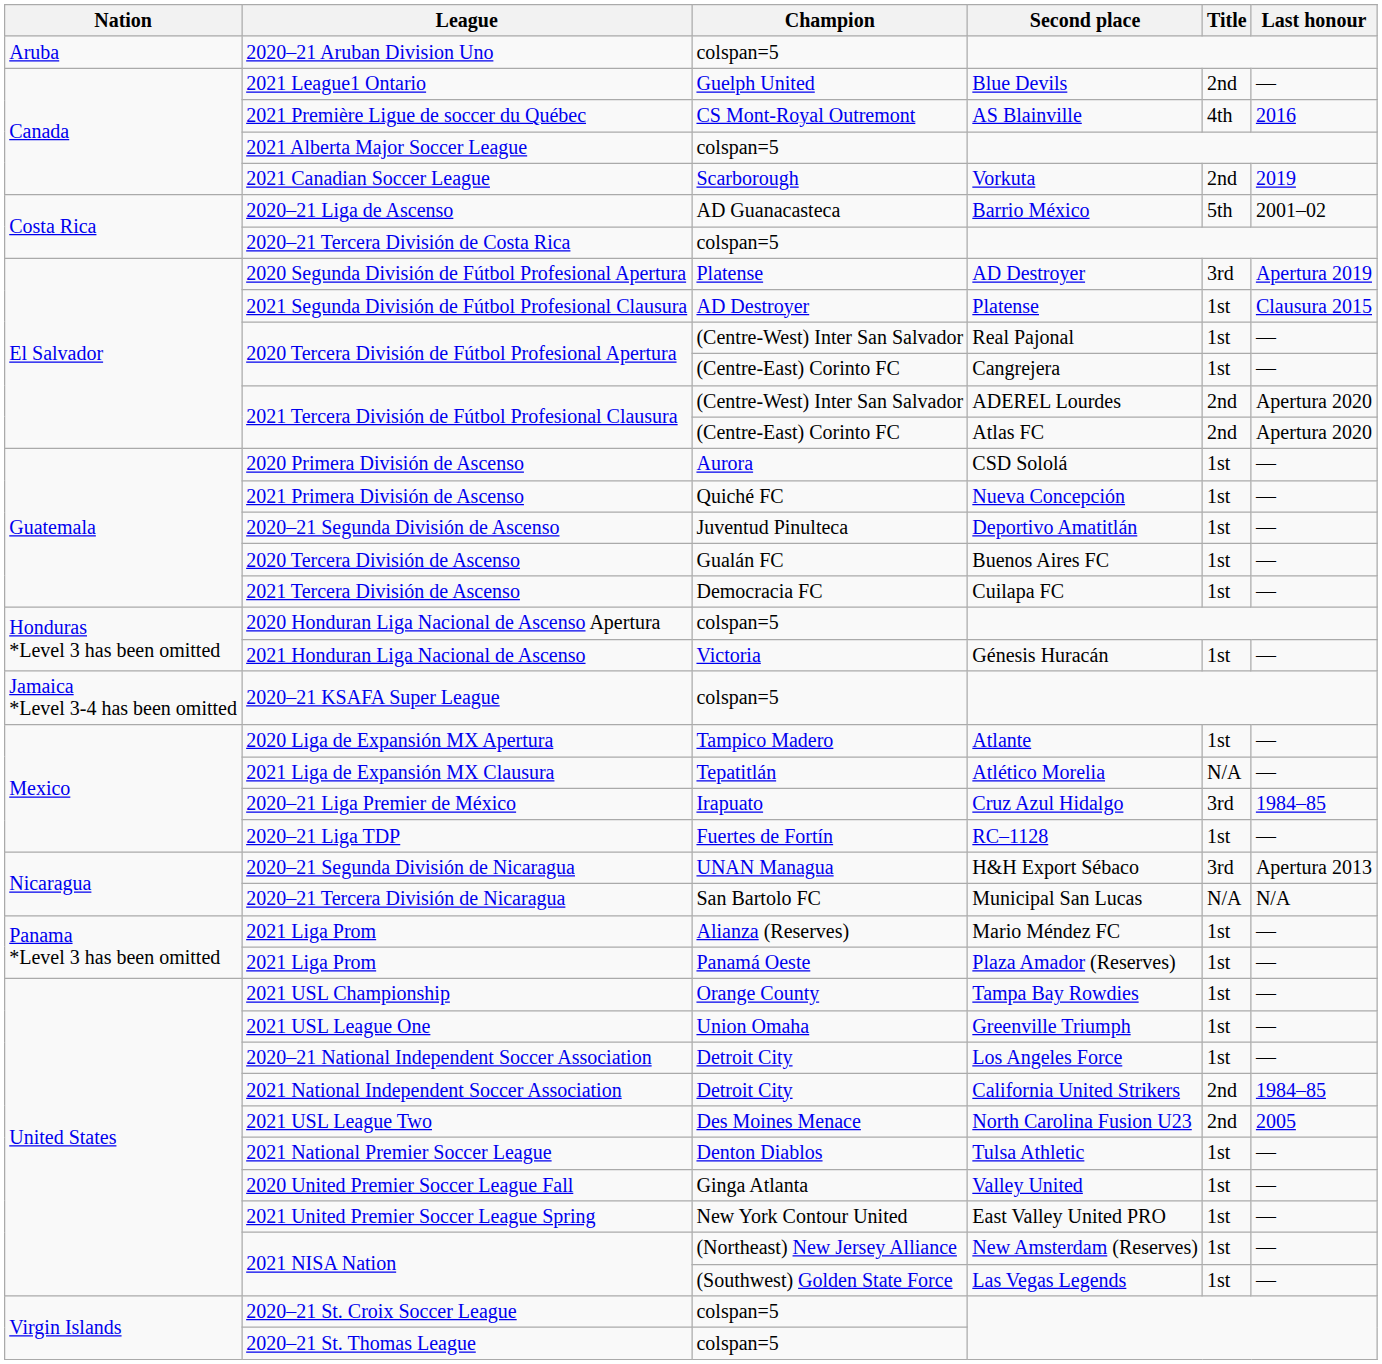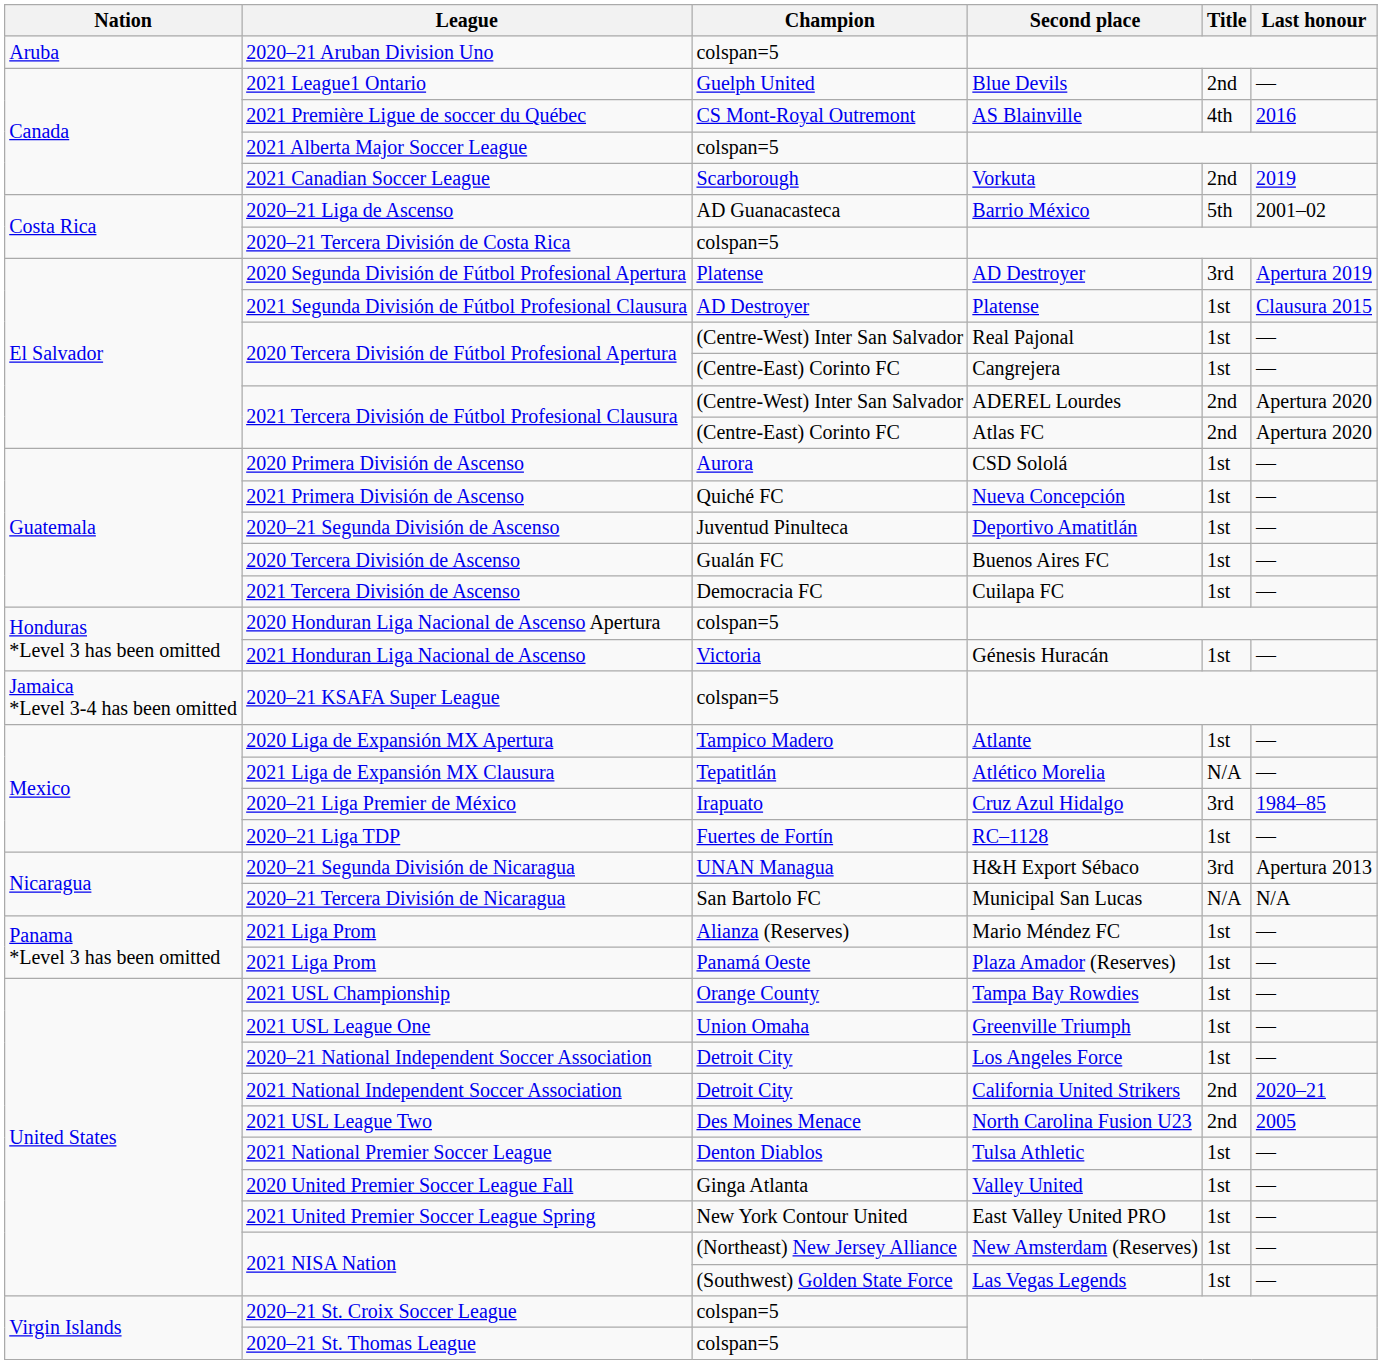(1291, 1089) 1984–85 -> (1291, 1089) 2020–21
